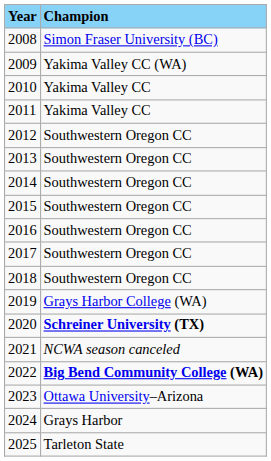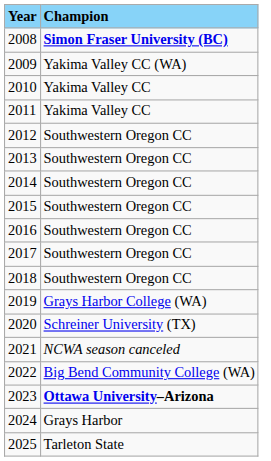(131, 39) normal -> (136, 39) bold
(124, 325) bold -> (120, 325) normal
(153, 372) bold -> (149, 372) normal
(123, 396) normal -> (129, 396) bold
